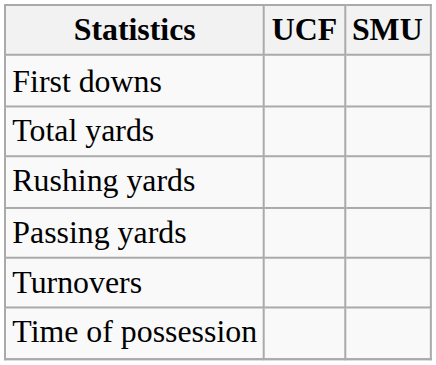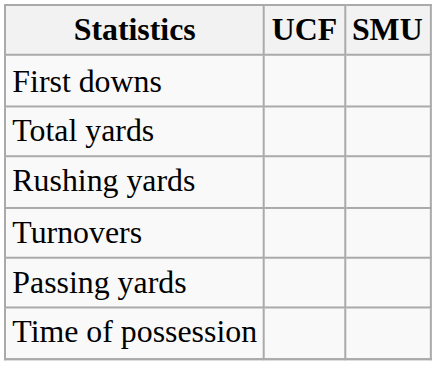rows swapped: (99, 231) <-> (77, 282)
